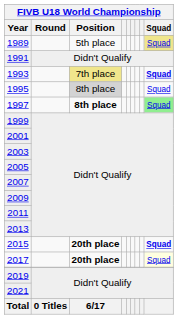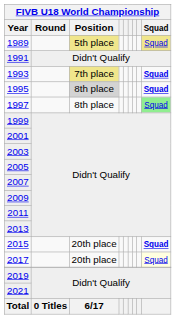(95, 43) no background -> (94, 43) khaki background
(159, 90) normal -> (156, 89) bold
(95, 105) bold -> (94, 105) normal
(95, 244) bold -> (94, 244) normal
(95, 259) bold -> (94, 259) normal
